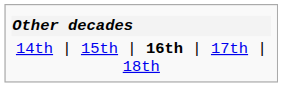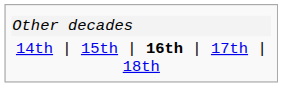(73, 26) bold -> (73, 26) normal
